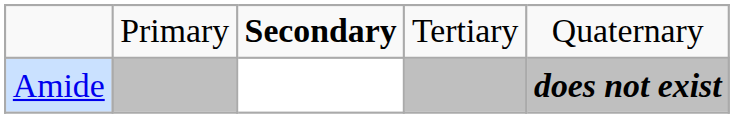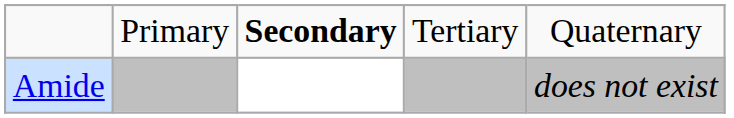(628, 84) bold -> (626, 84) normal
